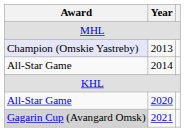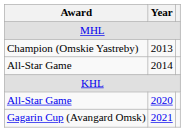(73, 48) lavender background -> (73, 48) no background
(76, 118) lightgrey background -> (76, 118) no background
